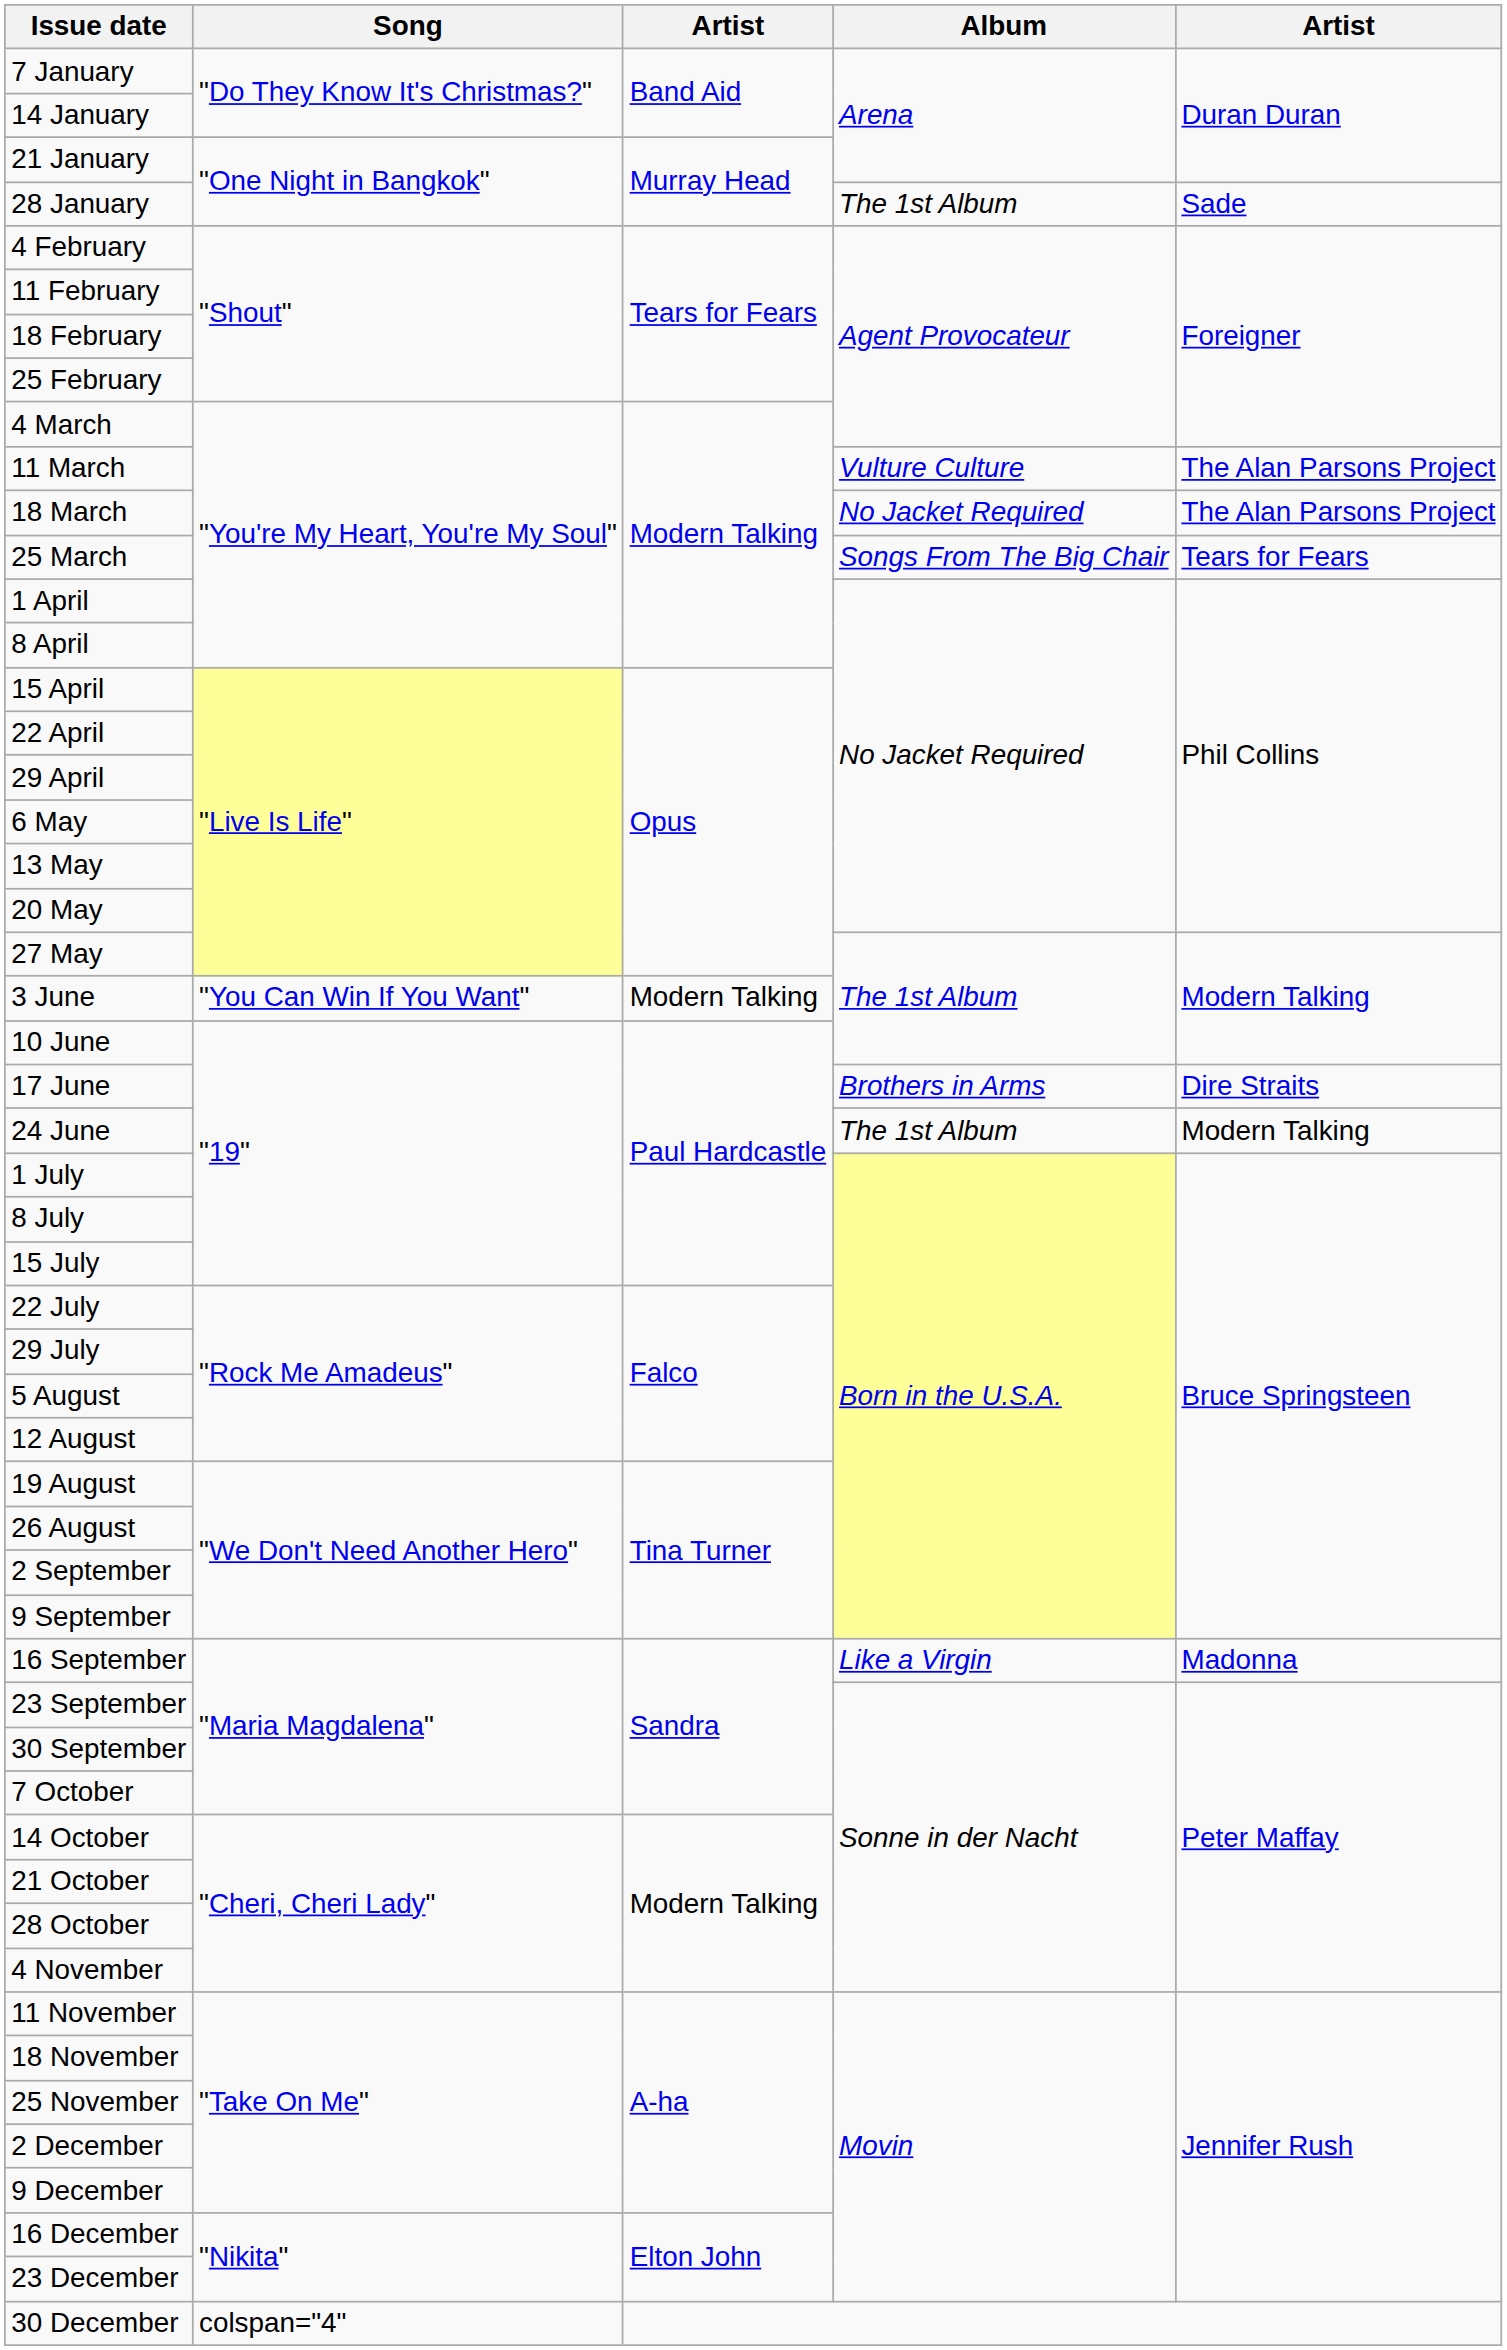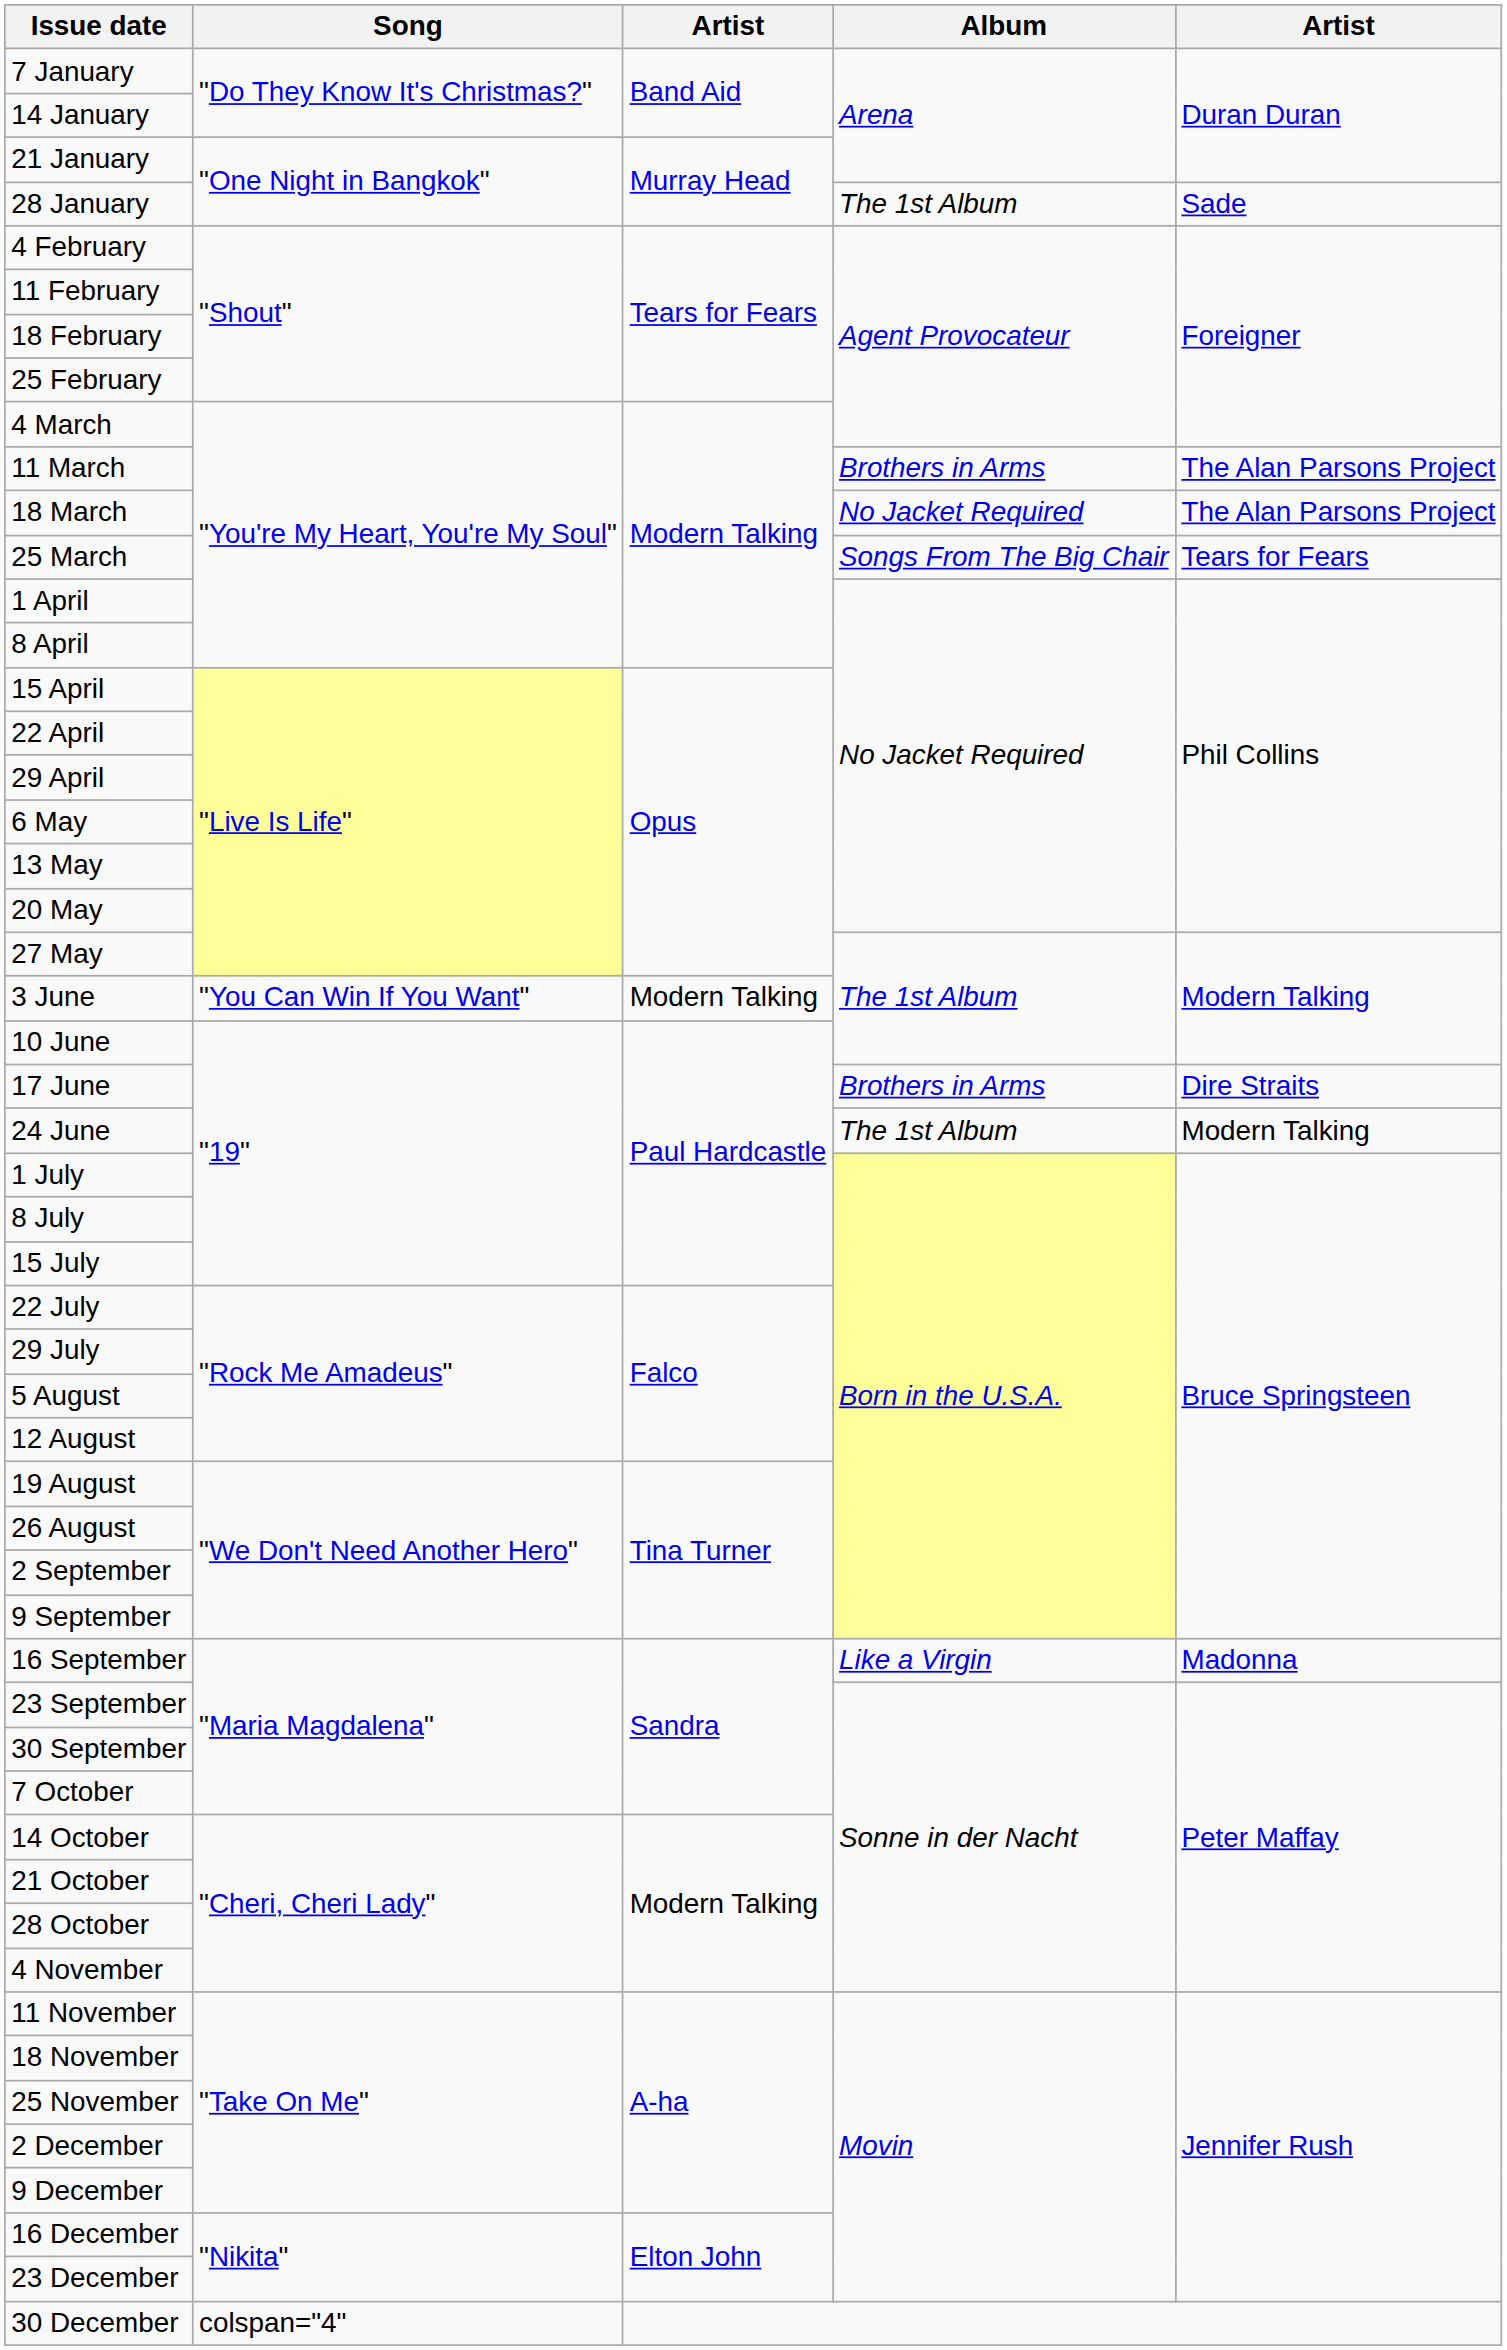(932, 468) Vulture Culture -> (942, 468) Brothers in Arms
